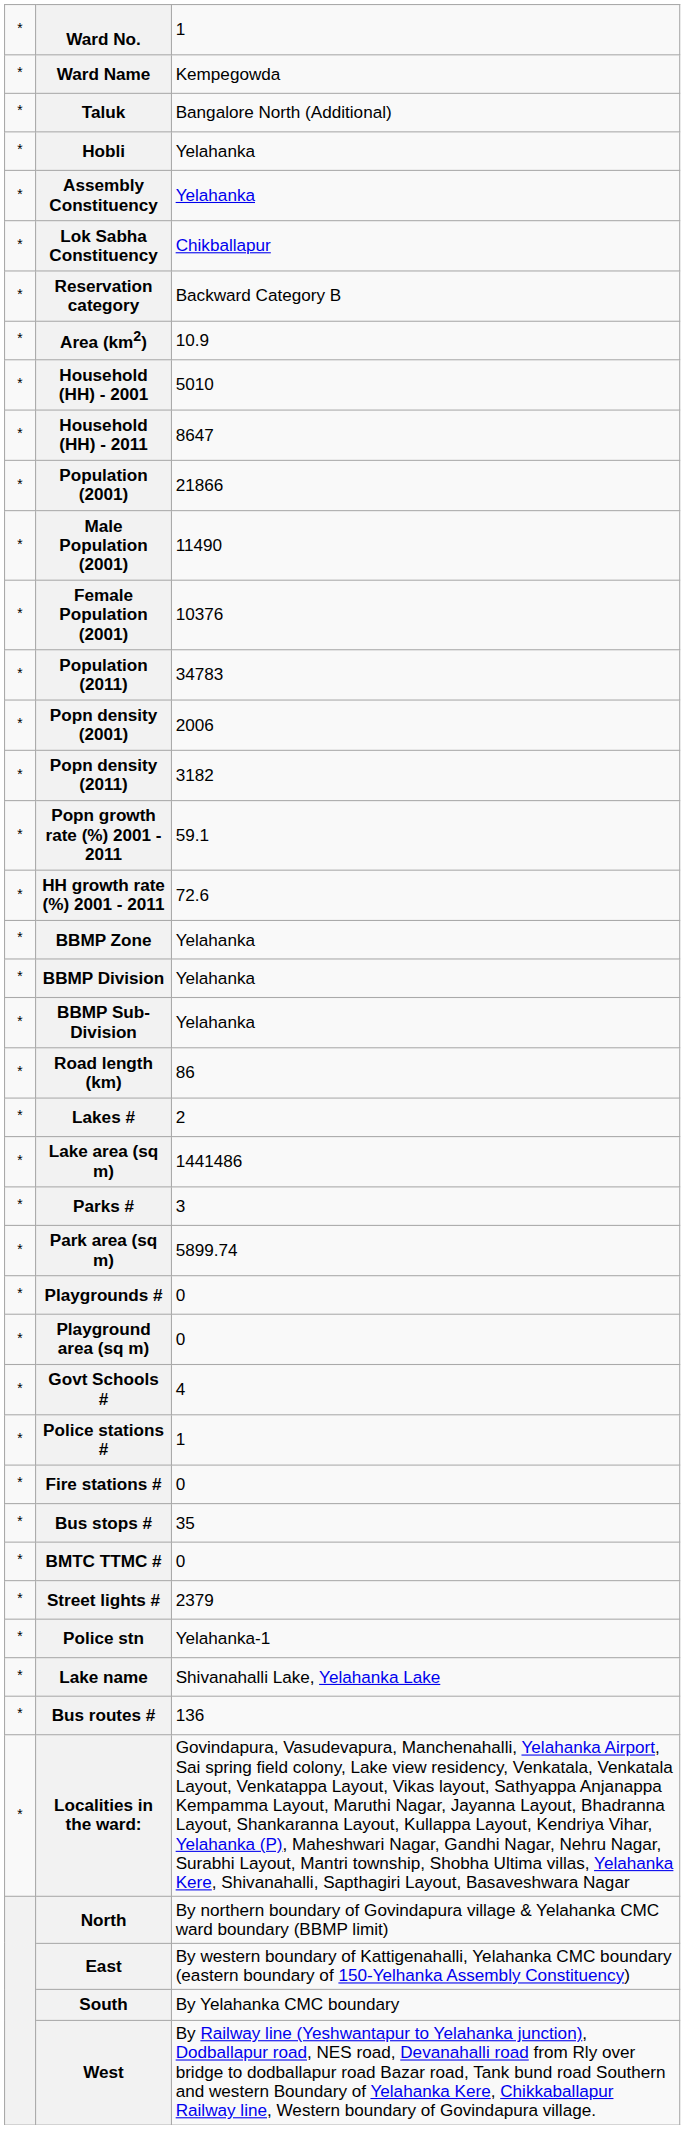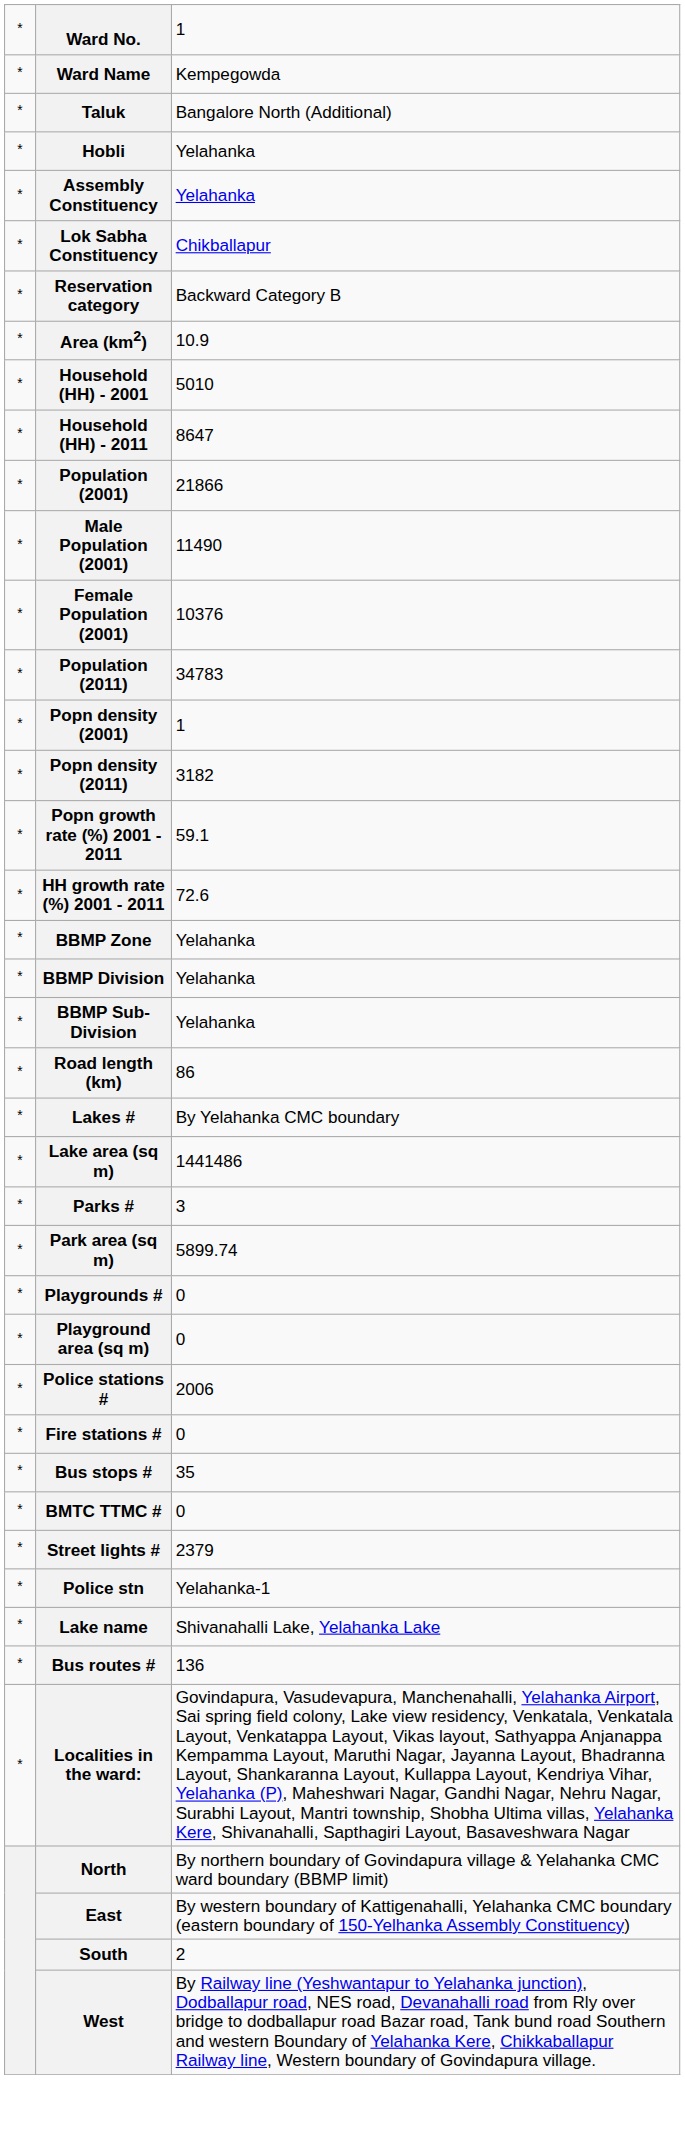(195, 725) 2006 -> (180, 725) 1
(180, 1117) 2 -> (287, 1117) By Yelahanka CMC boundary
- row: (104, 1389)
(180, 1439) 1 -> (195, 1389) 2006
(287, 2004) By Yelahanka CMC boundary -> (180, 1954) 2
